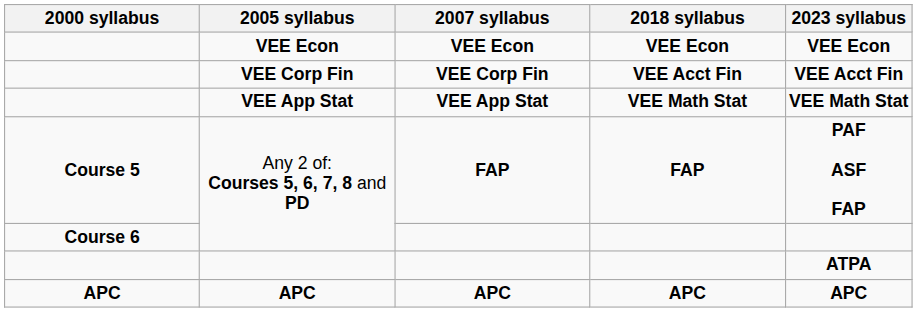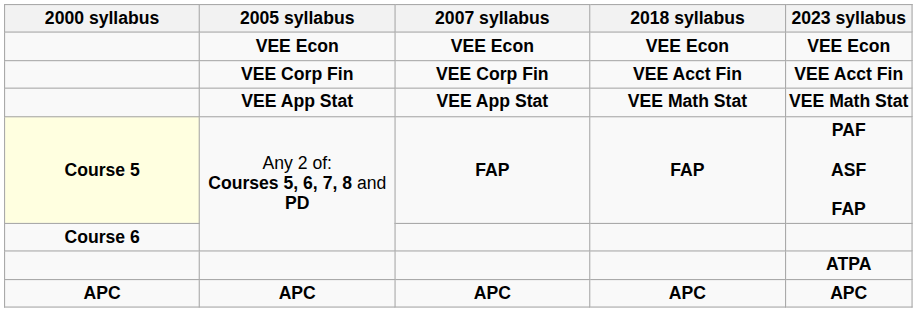(102, 169) no background -> (102, 169) lightyellow background
